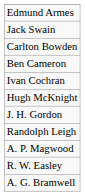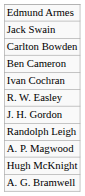(42, 98) Hugh McKnight -> (35, 98) R. W. Easley
(35, 166) R. W. Easley -> (42, 166) Hugh McKnight
